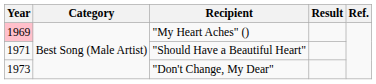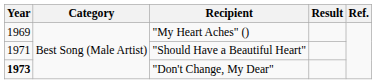(19, 32) pink background -> (19, 32) no background
(19, 69) normal -> (19, 69) bold
